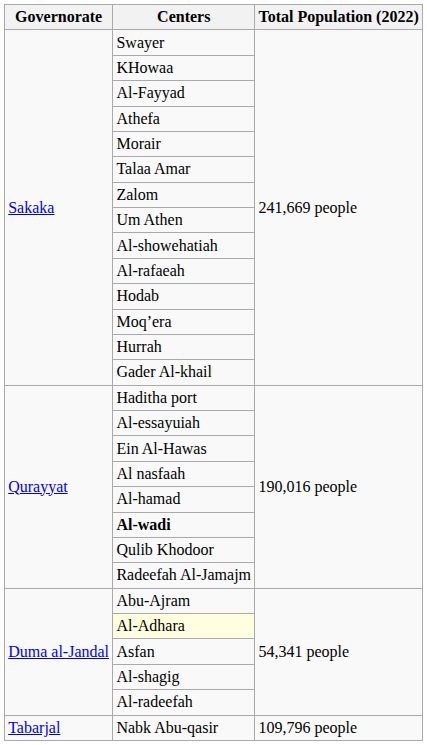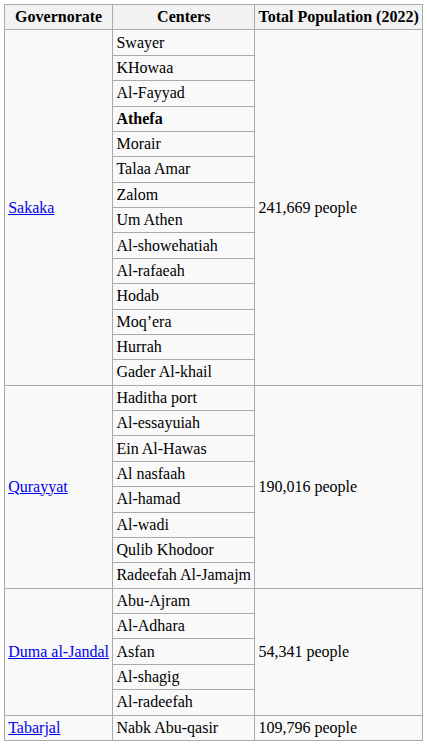(138, 118) normal -> (140, 118) bold
(144, 524) bold -> (143, 524) normal
(151, 626) lightyellow background -> (151, 626) no background
